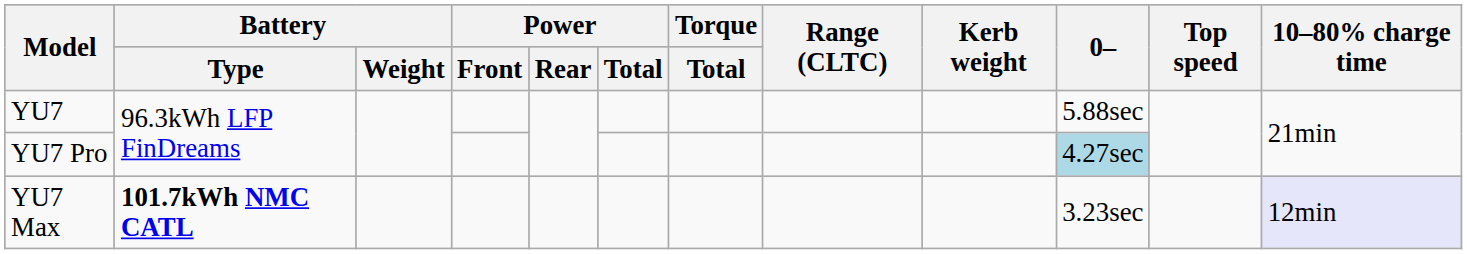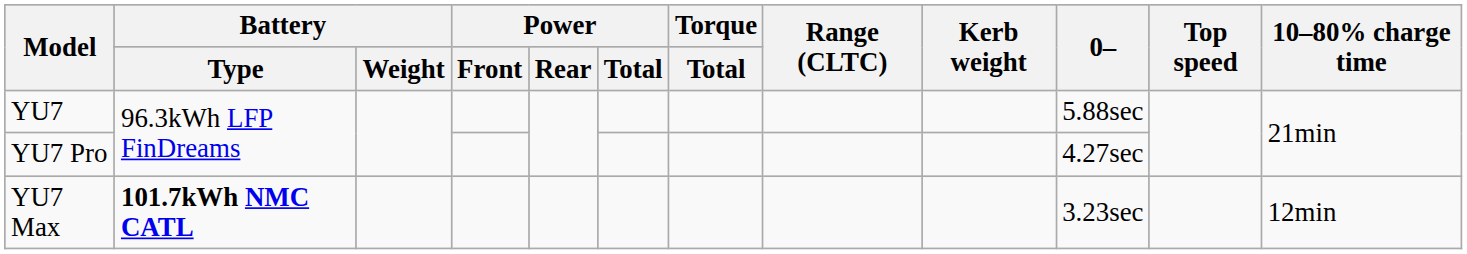(1103, 153) lightblue background -> (1103, 153) no background
(1302, 211) lavender background -> (1302, 211) no background
